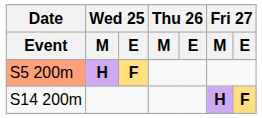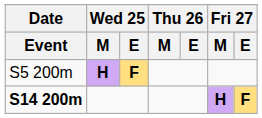(41, 73) lightsalmon background -> (41, 73) no background
(46, 100) normal -> (46, 100) bold
